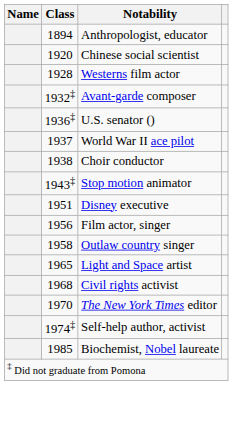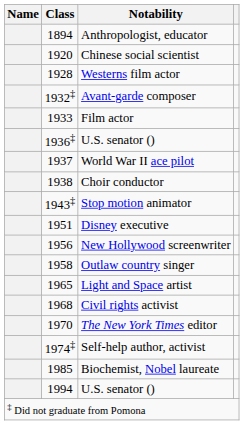+ row: (60, 118)
- row: (60, 225)
+ row: (60, 245)
+ row: (60, 389)
